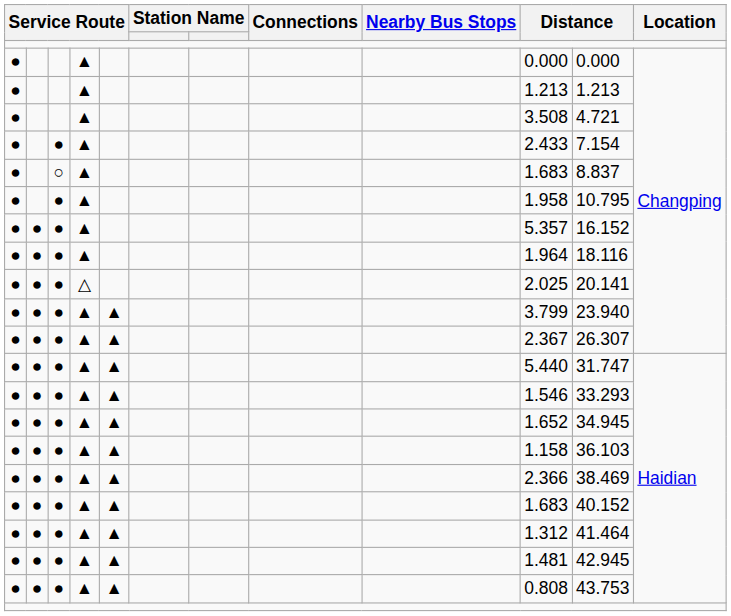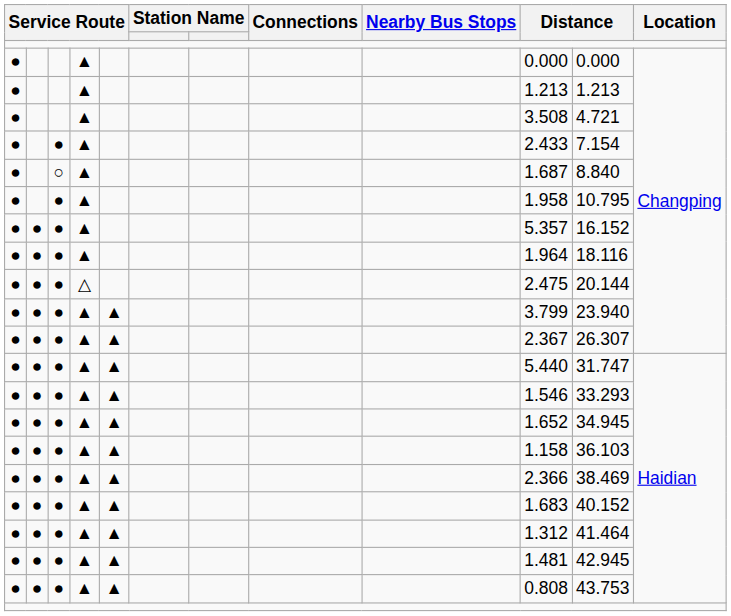(546, 172) 1.683 -> (546, 172) 1.687
(598, 172) 8.837 -> (598, 172) 8.840
(546, 283) 2.025 -> (546, 283) 2.475
(603, 283) 20.141 -> (603, 283) 20.144
